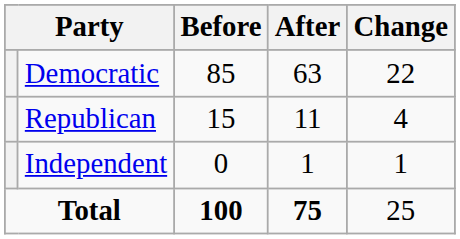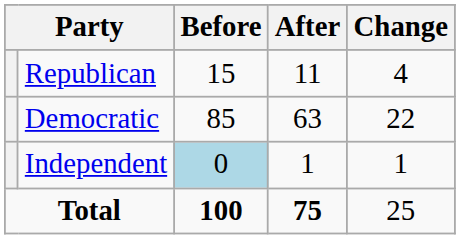rows swapped: (92, 73) <-> (90, 118)
(221, 164) no background -> (221, 164) lightblue background
